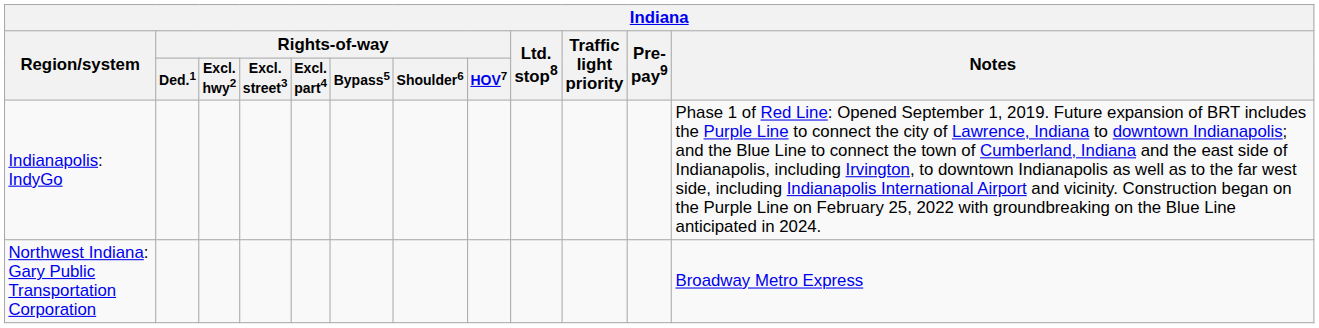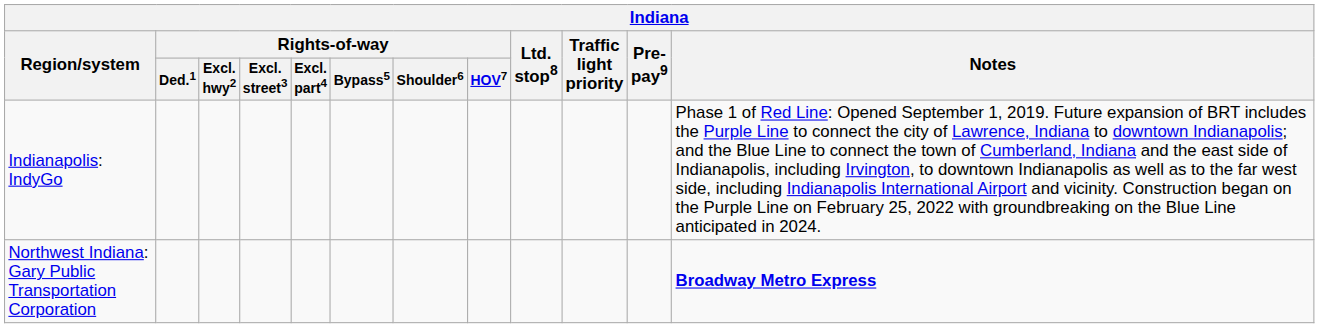(769, 281) normal -> (776, 281) bold
